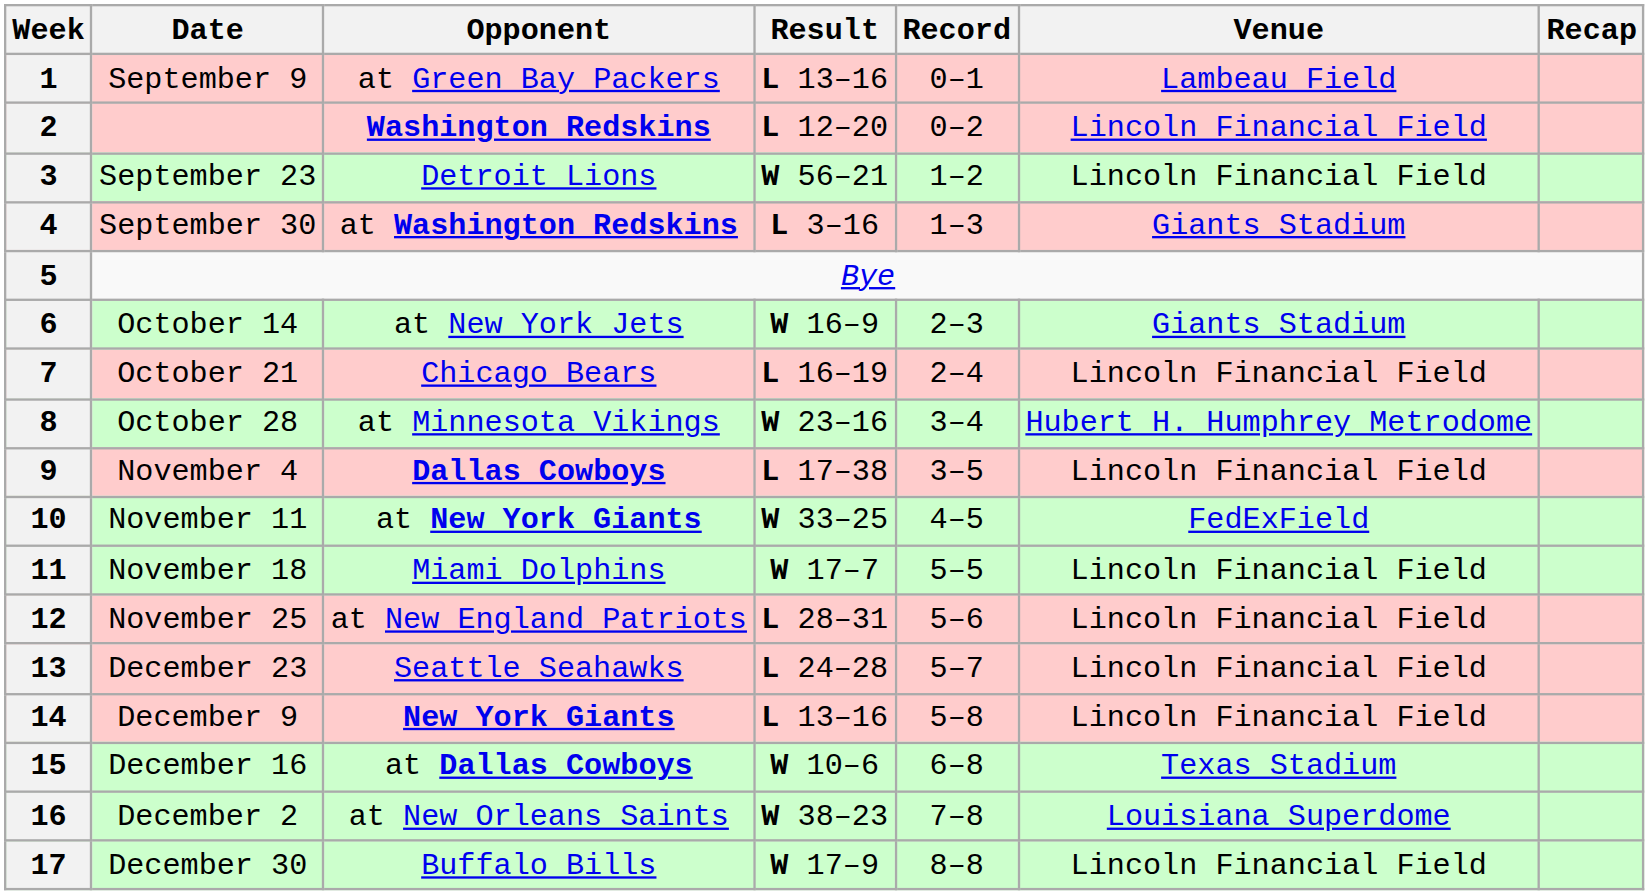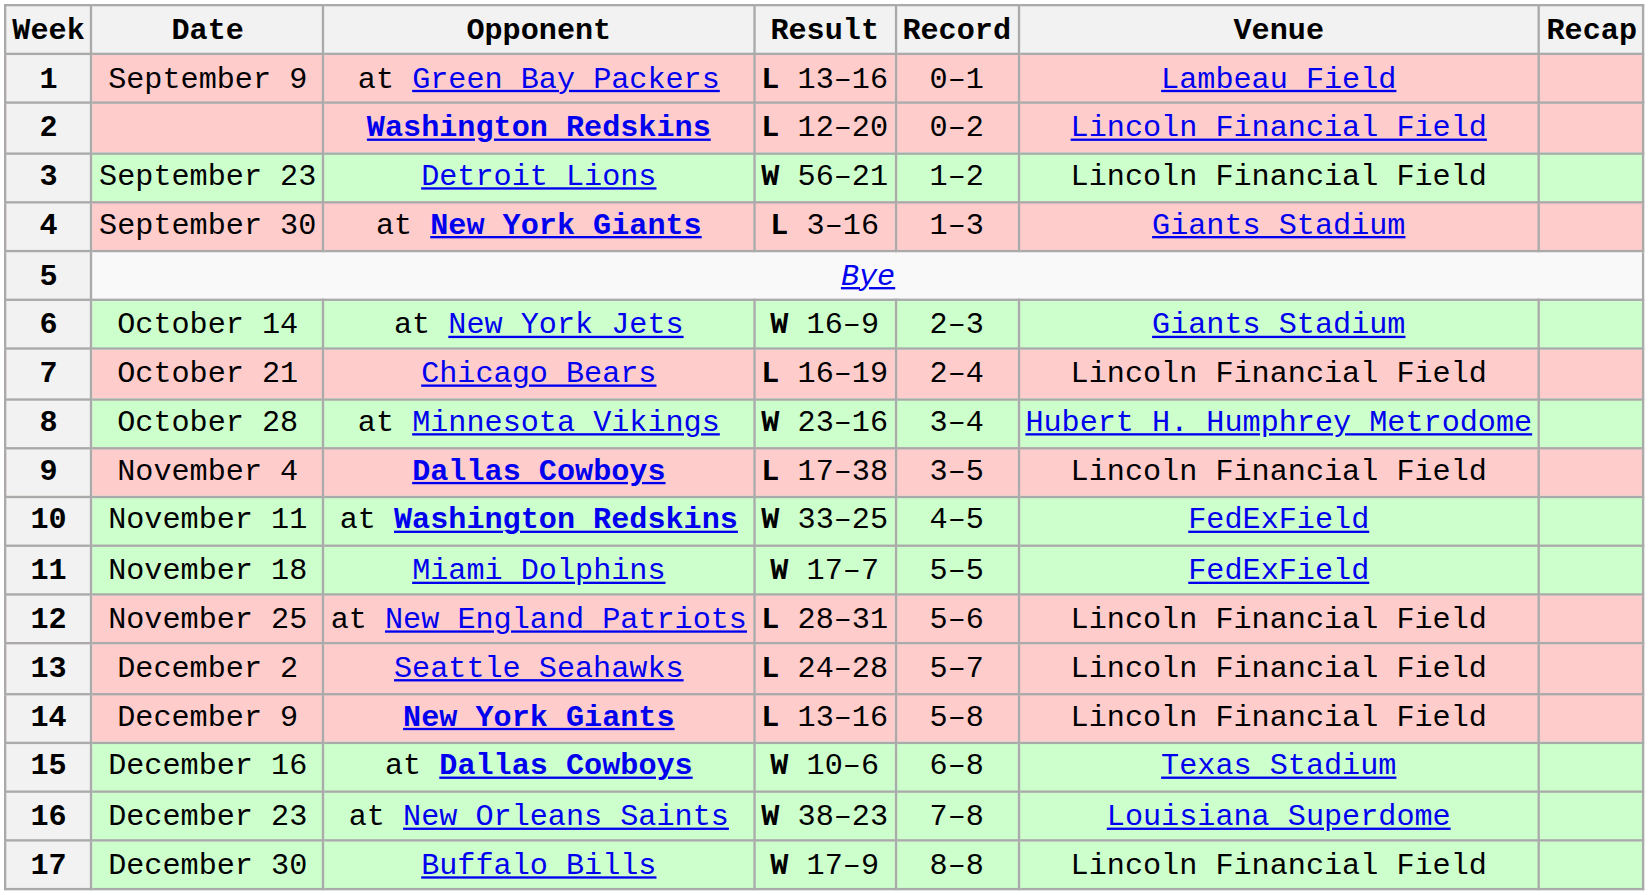(539, 226) at Washington Redskins -> (539, 226) at New York Giants
(539, 521) at New York Giants -> (539, 521) at Washington Redskins
(1279, 570) Lincoln Financial Field -> (1279, 570) FedExField
(208, 669) December 23 -> (208, 669) December 2
(208, 816) December 2 -> (208, 816) December 23
